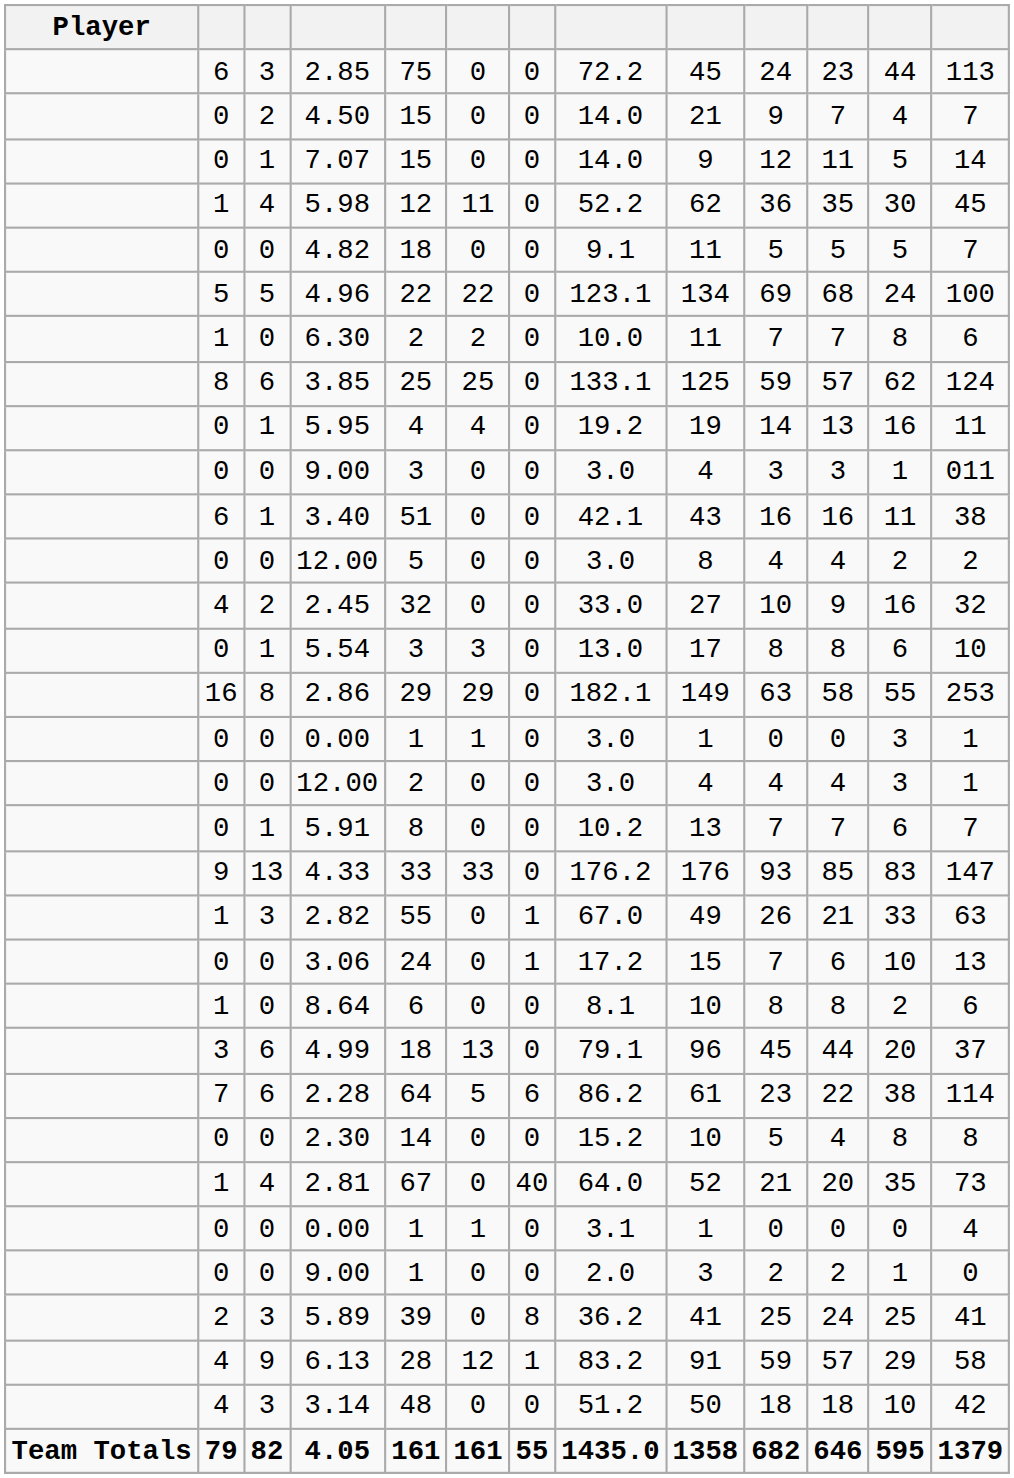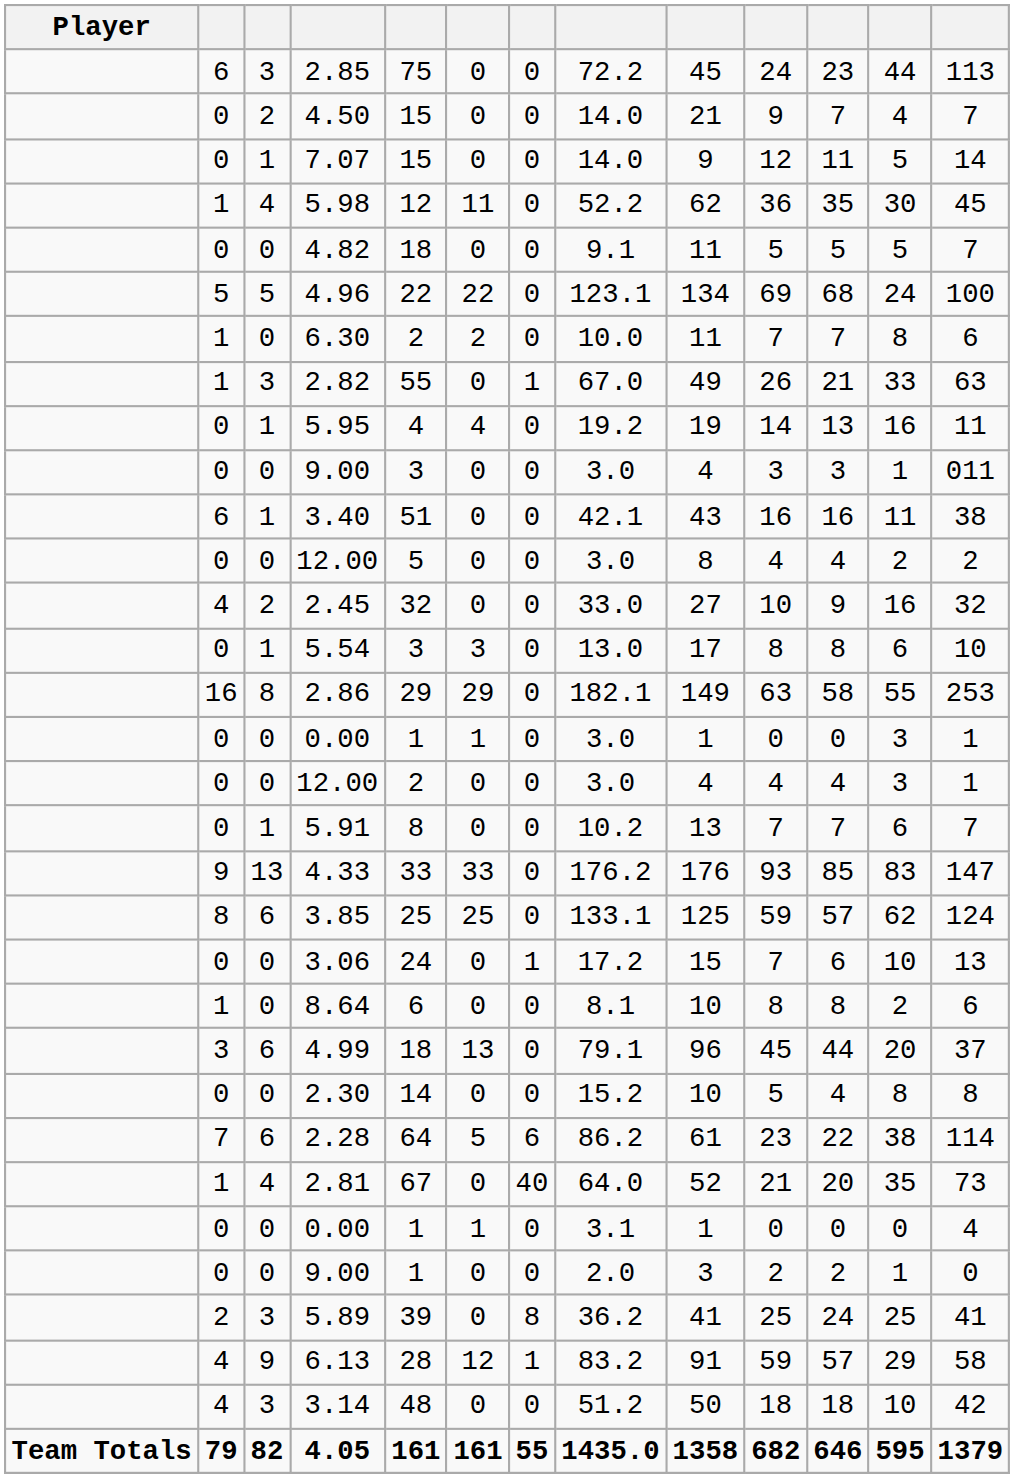rows swapped: (221, 383) <-> (221, 917)
rows swapped: (221, 1140) <-> (221, 1095)
